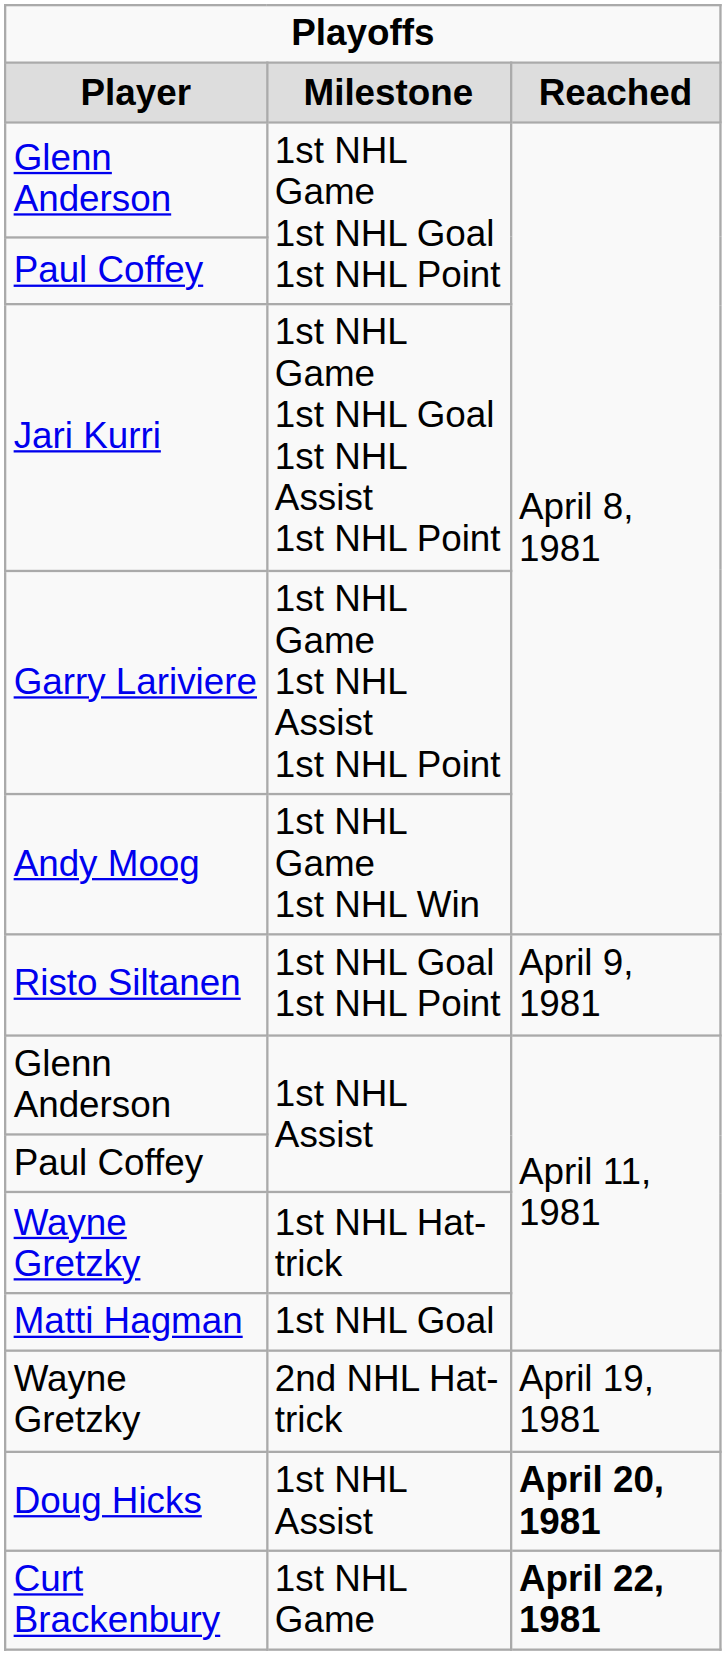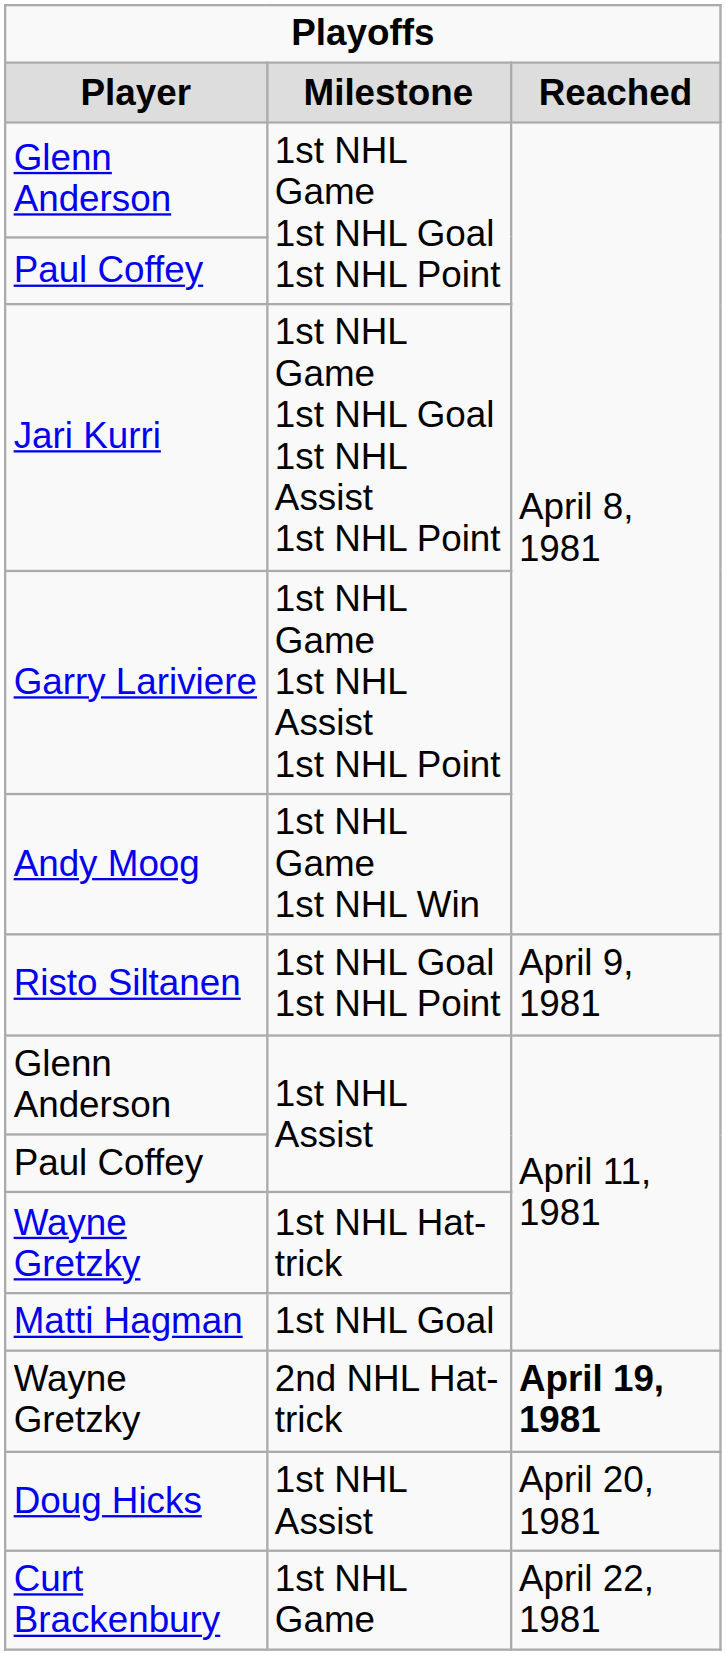(586, 1400) normal -> (591, 1400) bold
(591, 1499) bold -> (586, 1499) normal
(591, 1599) bold -> (586, 1599) normal
